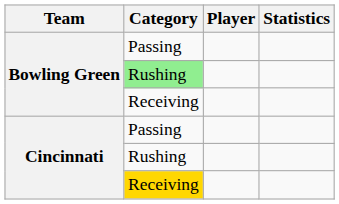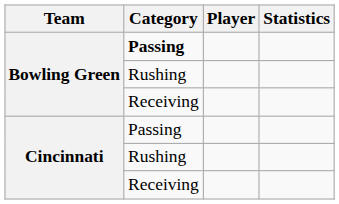(155, 46) normal -> (156, 46) bold
(157, 74) lightgreen background -> (157, 74) no background
(163, 184) gold background -> (163, 184) no background
